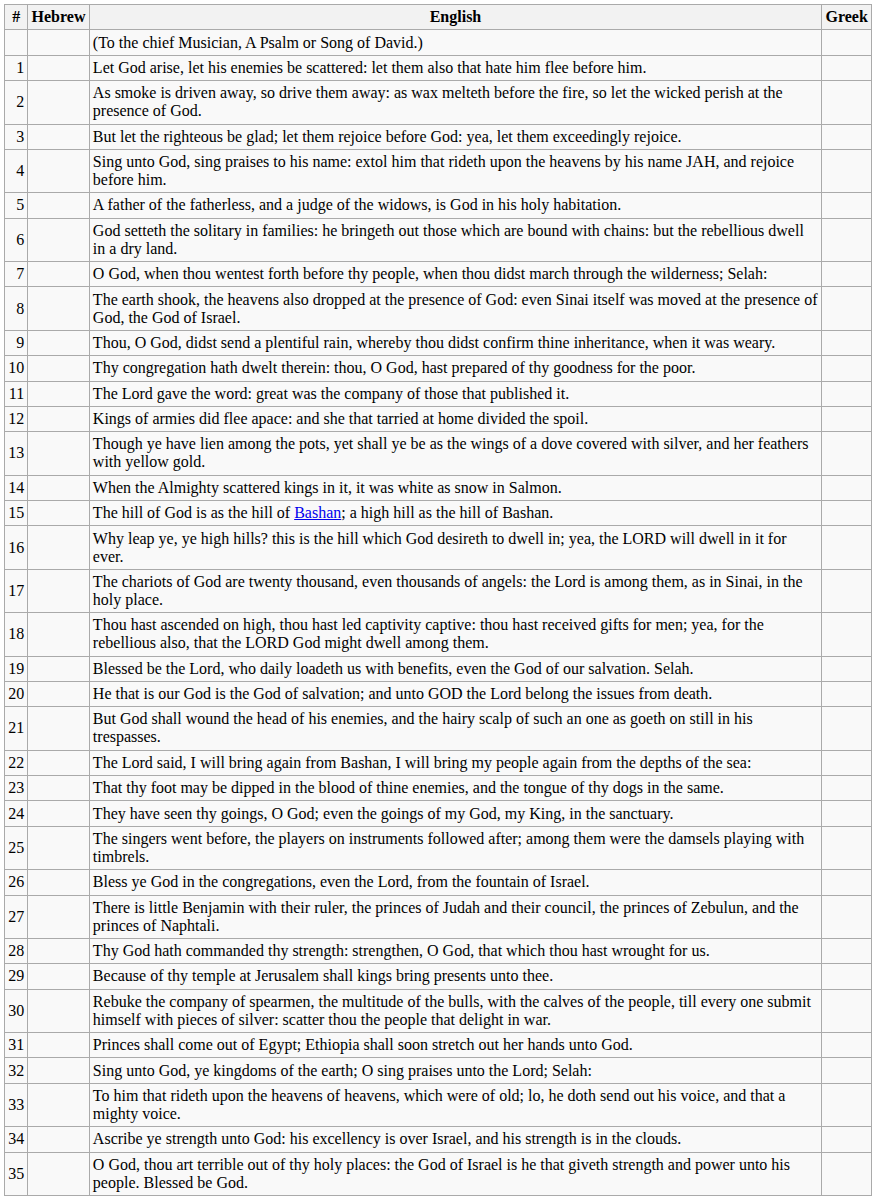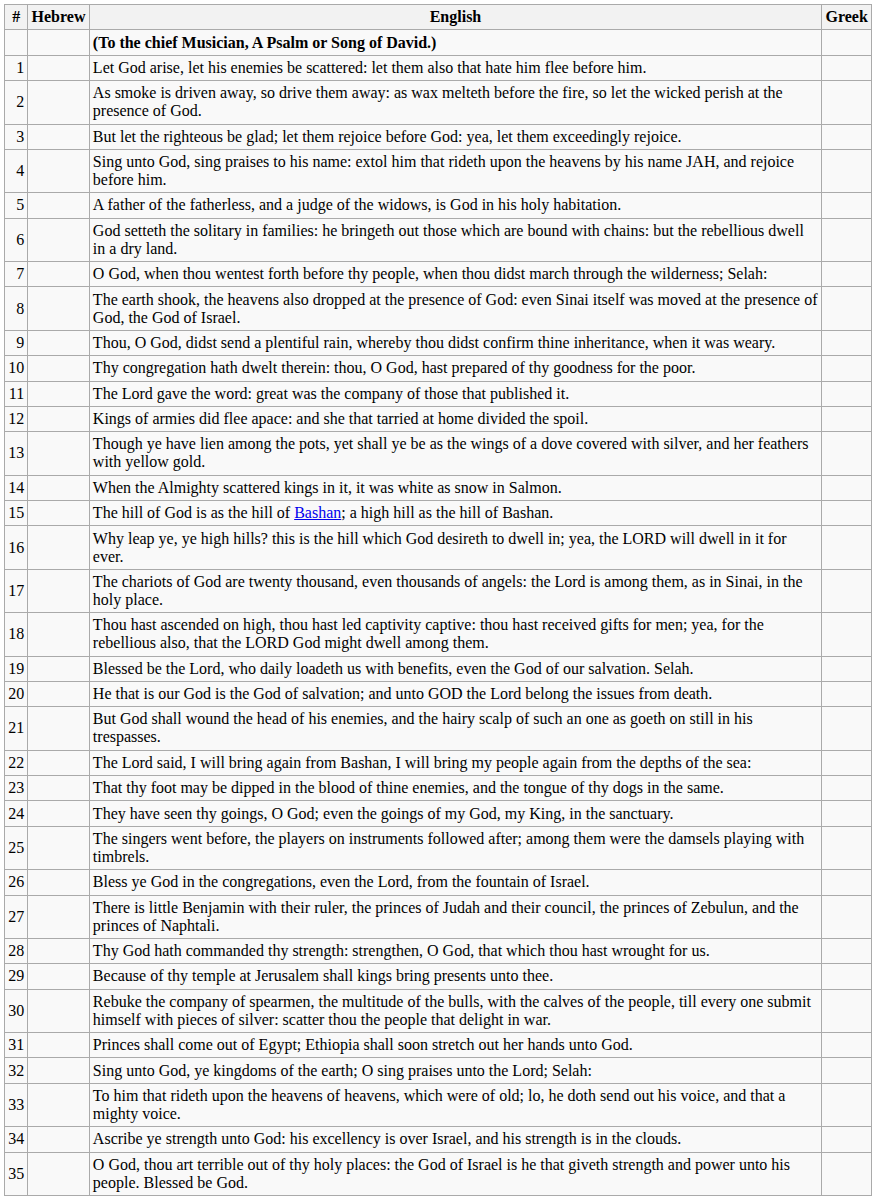(258, 42) normal -> (265, 42) bold
